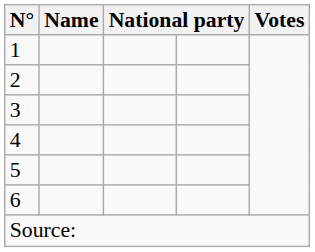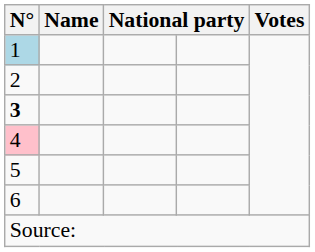(15, 49) no background -> (15, 49) lightblue background
(15, 110) normal -> (15, 110) bold
(15, 140) no background -> (15, 140) pink background
